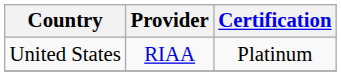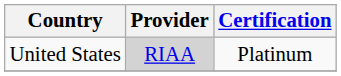(170, 53) no background -> (170, 53) lightgrey background
